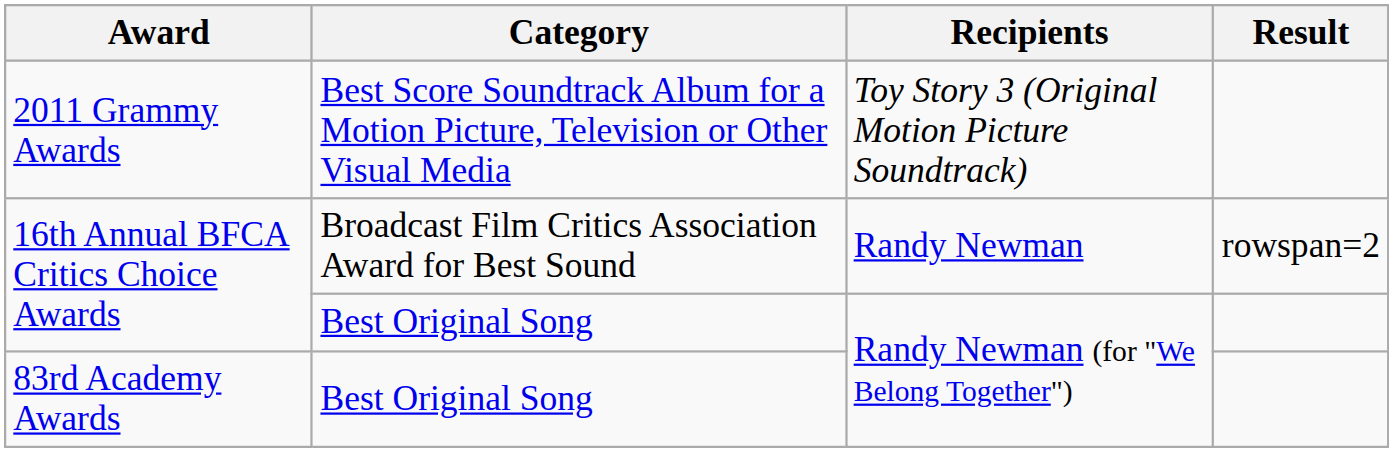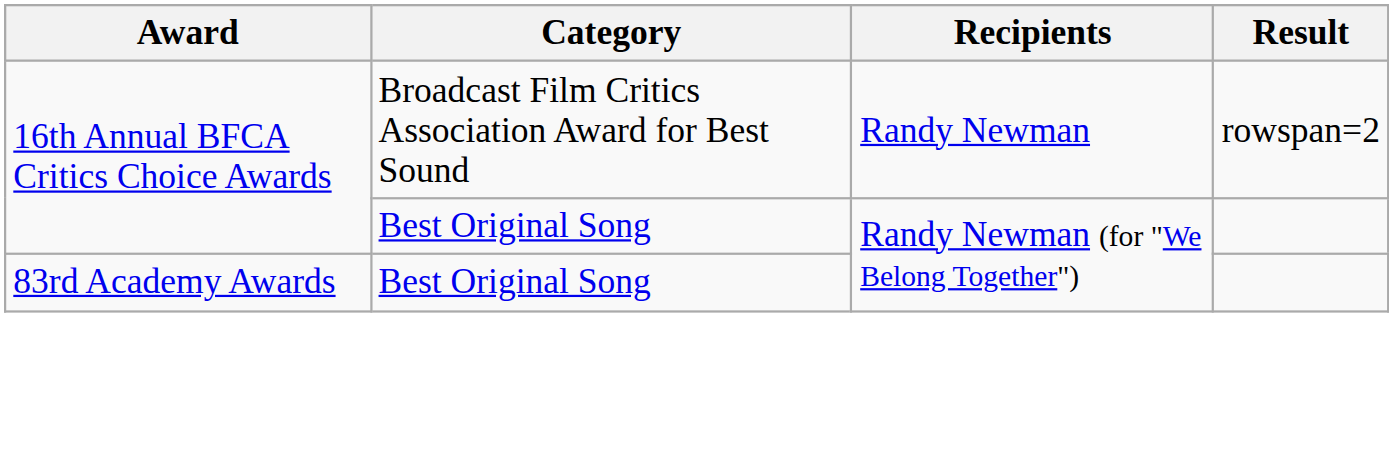- row: (116, 128)
